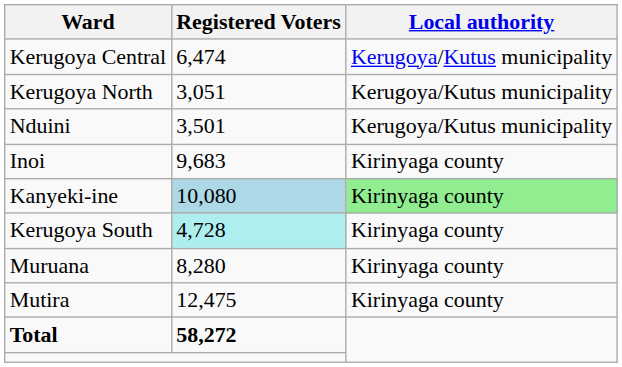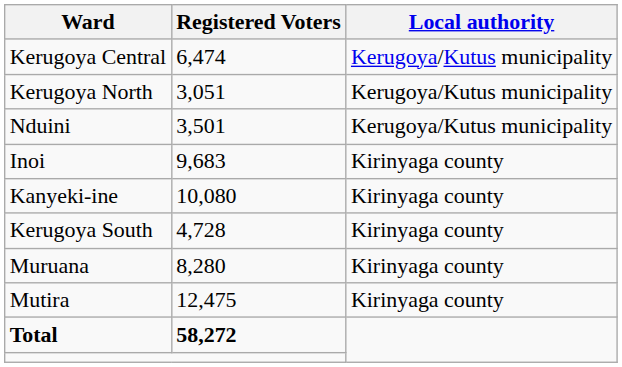(206, 195) lightblue background -> (206, 195) no background
(427, 195) lightgreen background -> (427, 195) no background
(201, 230) paleturquoise background -> (201, 230) no background
